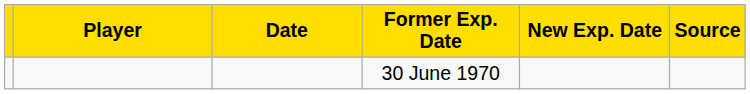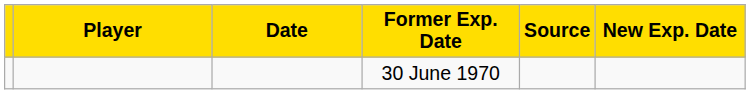columns swapped: (595, 30) <-> (708, 30)
